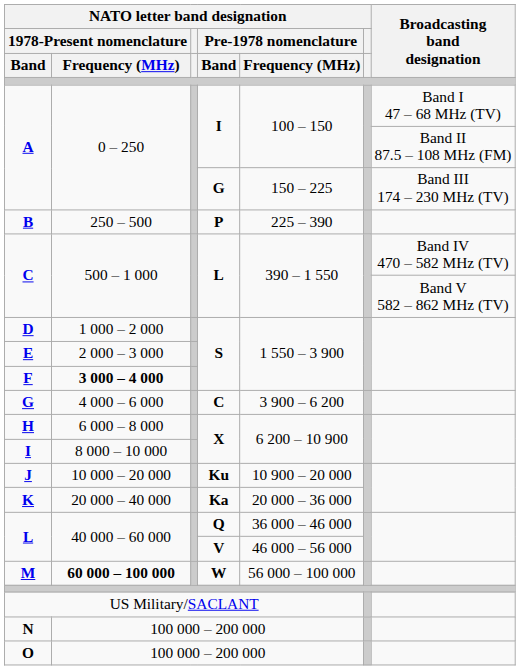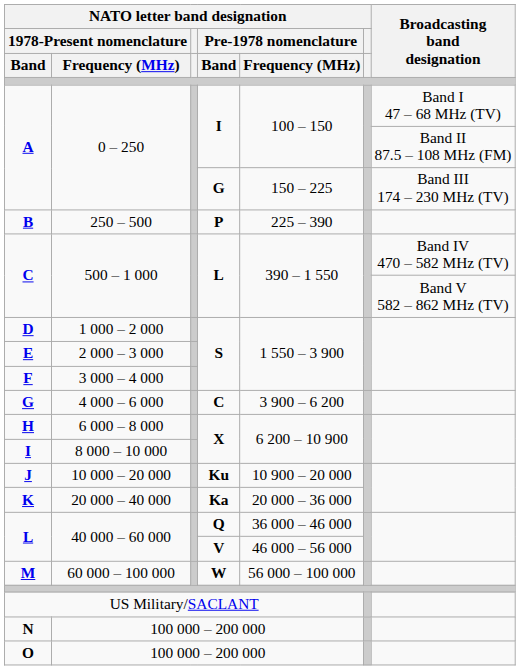(121, 378) bold -> (121, 378) normal
(121, 572) bold -> (121, 572) normal
